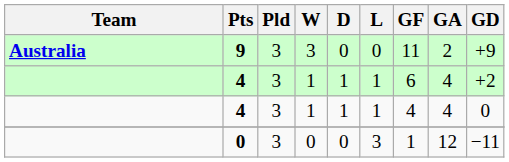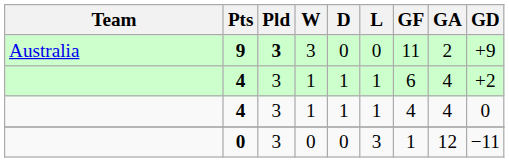(47, 50) bold -> (44, 50) normal
(276, 50) normal -> (276, 50) bold
